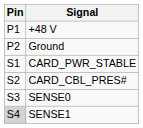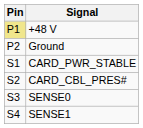(13, 30) no background -> (13, 30) khaki background
(13, 115) lightgrey background -> (13, 115) no background
